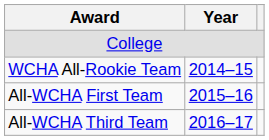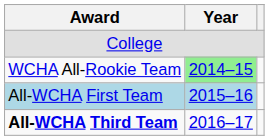(221, 69) no background -> (221, 69) lightgreen background
(86, 95) no background -> (86, 95) lightblue background
(221, 95) no background -> (221, 95) lightblue background
(88, 122) normal -> (93, 122) bold
